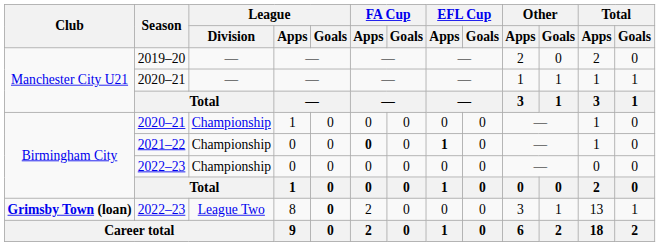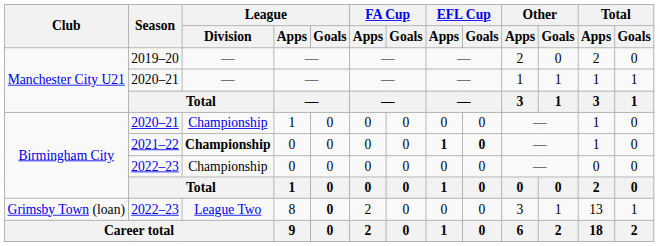(231, 144) normal -> (228, 144) bold
(368, 144) bold -> (368, 144) normal
(482, 144) normal -> (482, 144) bold
(70, 209) bold -> (66, 209) normal
